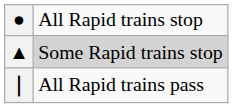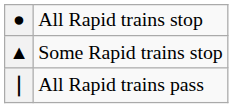(130, 51) lightgrey background -> (130, 51) no background
